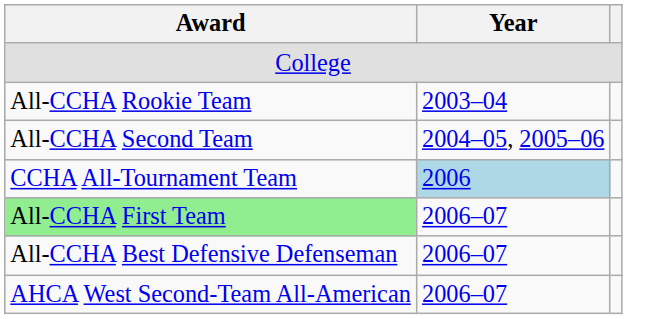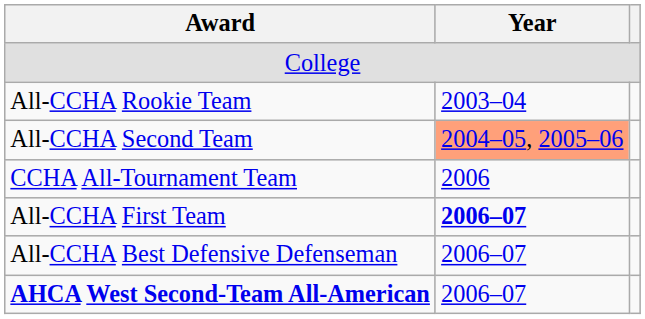(513, 139) no background -> (532, 139) lightsalmon background
(446, 178) lightblue background -> (465, 178) no background
(118, 216) lightgreen background -> (118, 216) no background
(465, 216) normal -> (484, 216) bold
(211, 293) normal -> (220, 293) bold
